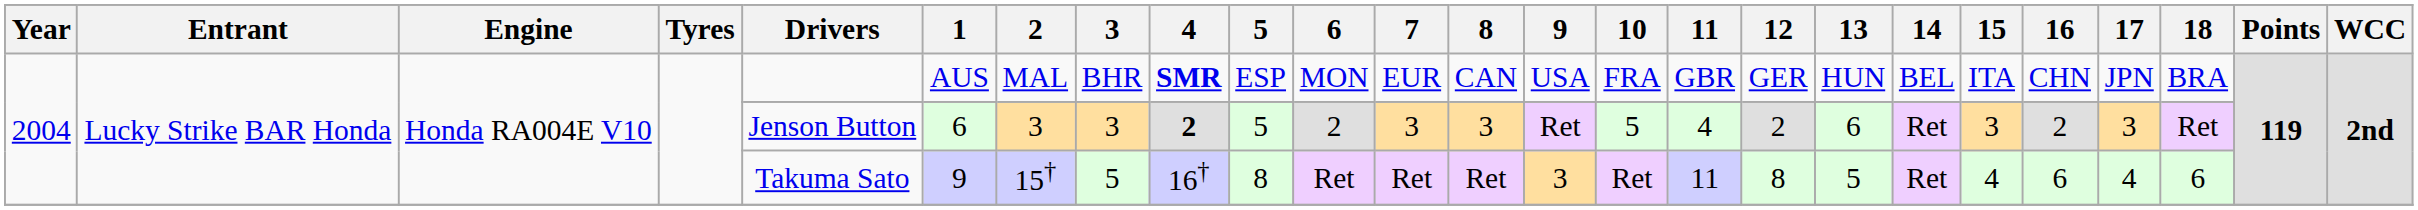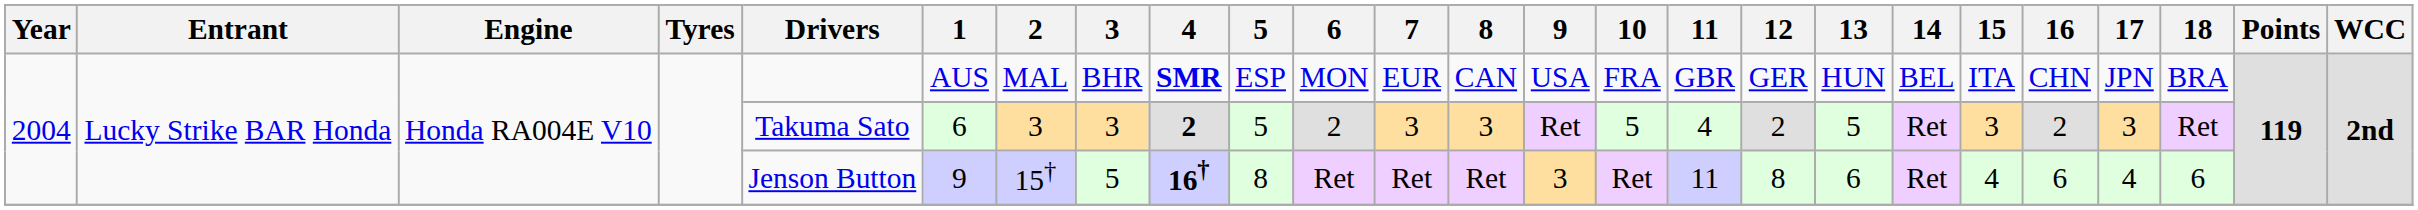(832, 126) Jenson Button -> (832, 126) Takuma Sato
(1853, 126) 6 -> (1853, 126) 5
(832, 177) Takuma Sato -> (832, 177) Jenson Button
(1189, 177) normal -> (1189, 177) bold
(1853, 177) 5 -> (1853, 177) 6
